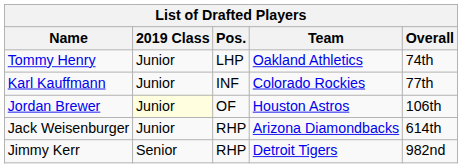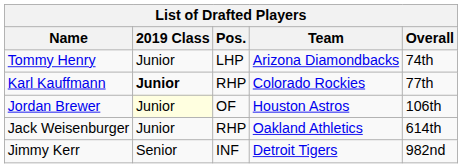(308, 60) Oakland Athletics -> (326, 60) Arizona Diamondbacks
(155, 83) normal -> (158, 83) bold
(228, 83) INF -> (231, 83) RHP
(326, 128) Arizona Diamondbacks -> (308, 128) Oakland Athletics
(231, 151) RHP -> (228, 151) INF
